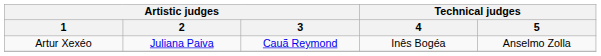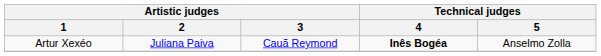(418, 43) normal -> (418, 43) bold
